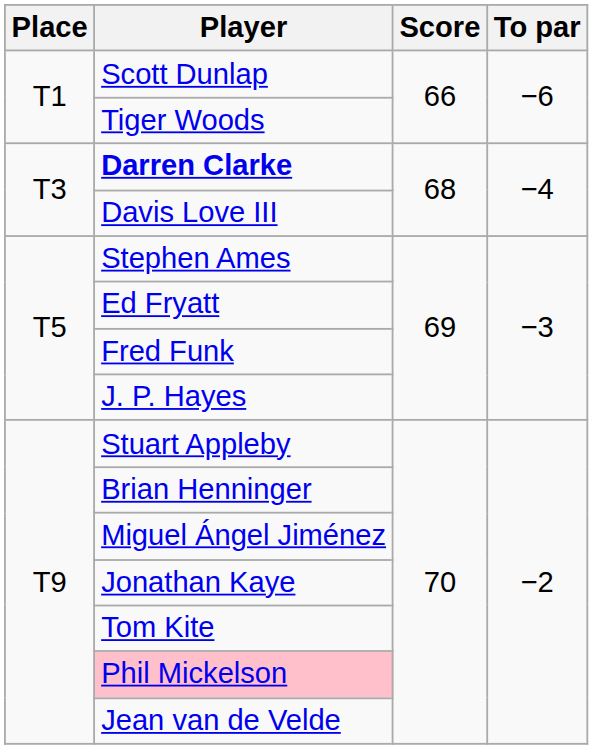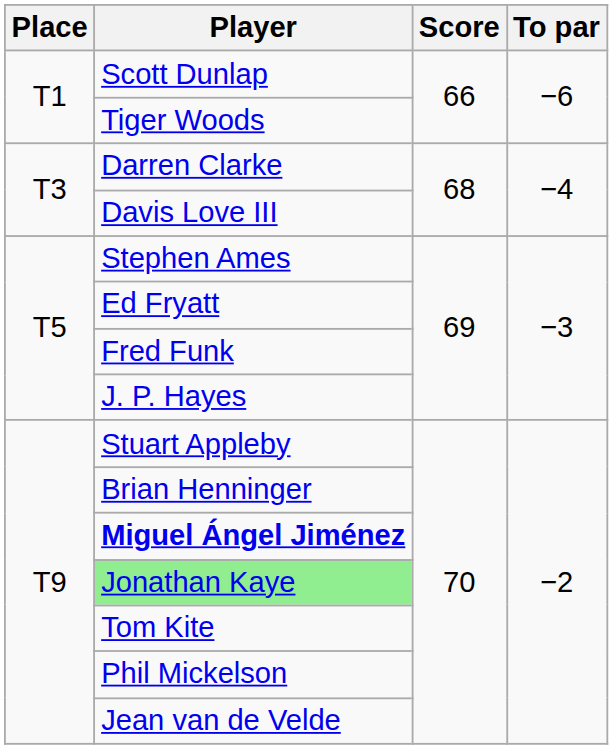(197, 166) bold -> (192, 166) normal
(244, 535) normal -> (253, 535) bold
(198, 581) no background -> (198, 581) lightgreen background
(194, 674) pink background -> (194, 674) no background
